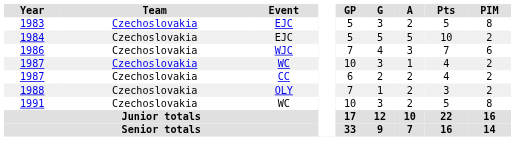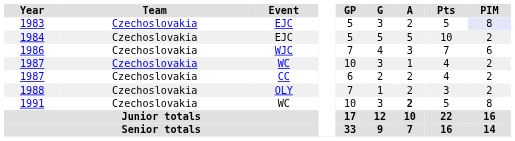(489, 24) no background -> (489, 24) lavender background
(410, 103) normal -> (410, 103) bold
